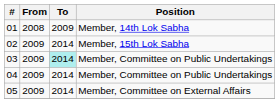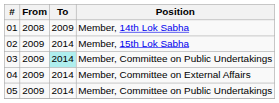(175, 75) Member, Committee on Public Undertakings -> (164, 75) Member, Committee on External Affairs
(164, 91) Member, Committee on External Affairs -> (175, 91) Member, Committee on Public Undertakings
